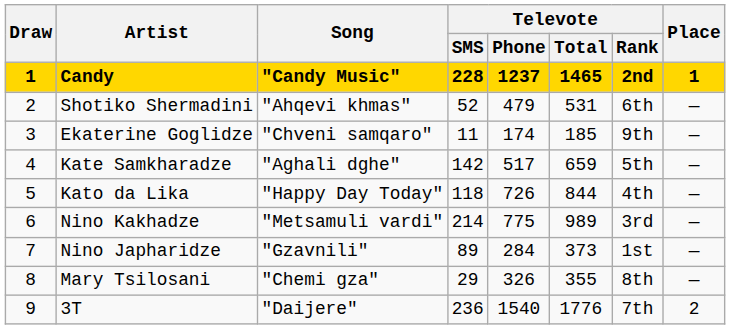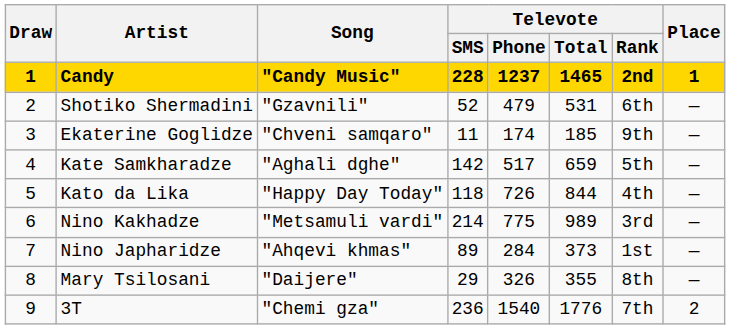(336, 106) "Ahqevi khmas" -> (315, 106) "Gzavnili"
(315, 251) "Gzavnili" -> (336, 251) "Ahqevi khmas"
(320, 280) "Chemi gza" -> (310, 280) "Daijere"
(310, 309) "Daijere" -> (320, 309) "Chemi gza"
